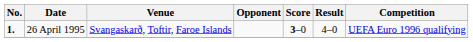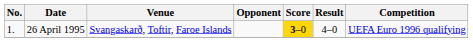(11, 29) bold -> (11, 29) normal
(298, 29) no background -> (298, 29) gold background
